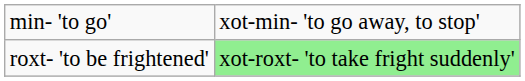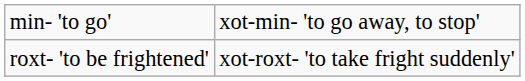(367, 57) lightgreen background -> (367, 57) no background
